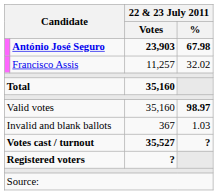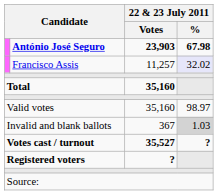(198, 63) no background -> (198, 63) lavender background
(198, 107) bold -> (198, 107) normal
(201, 125) no background -> (201, 125) lightgrey background
